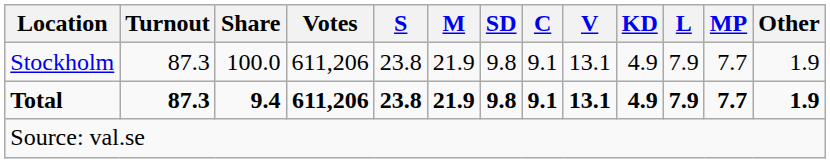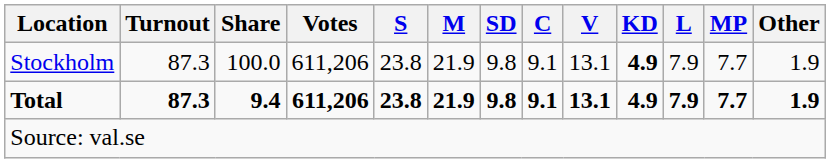(643, 61) normal -> (643, 61) bold
